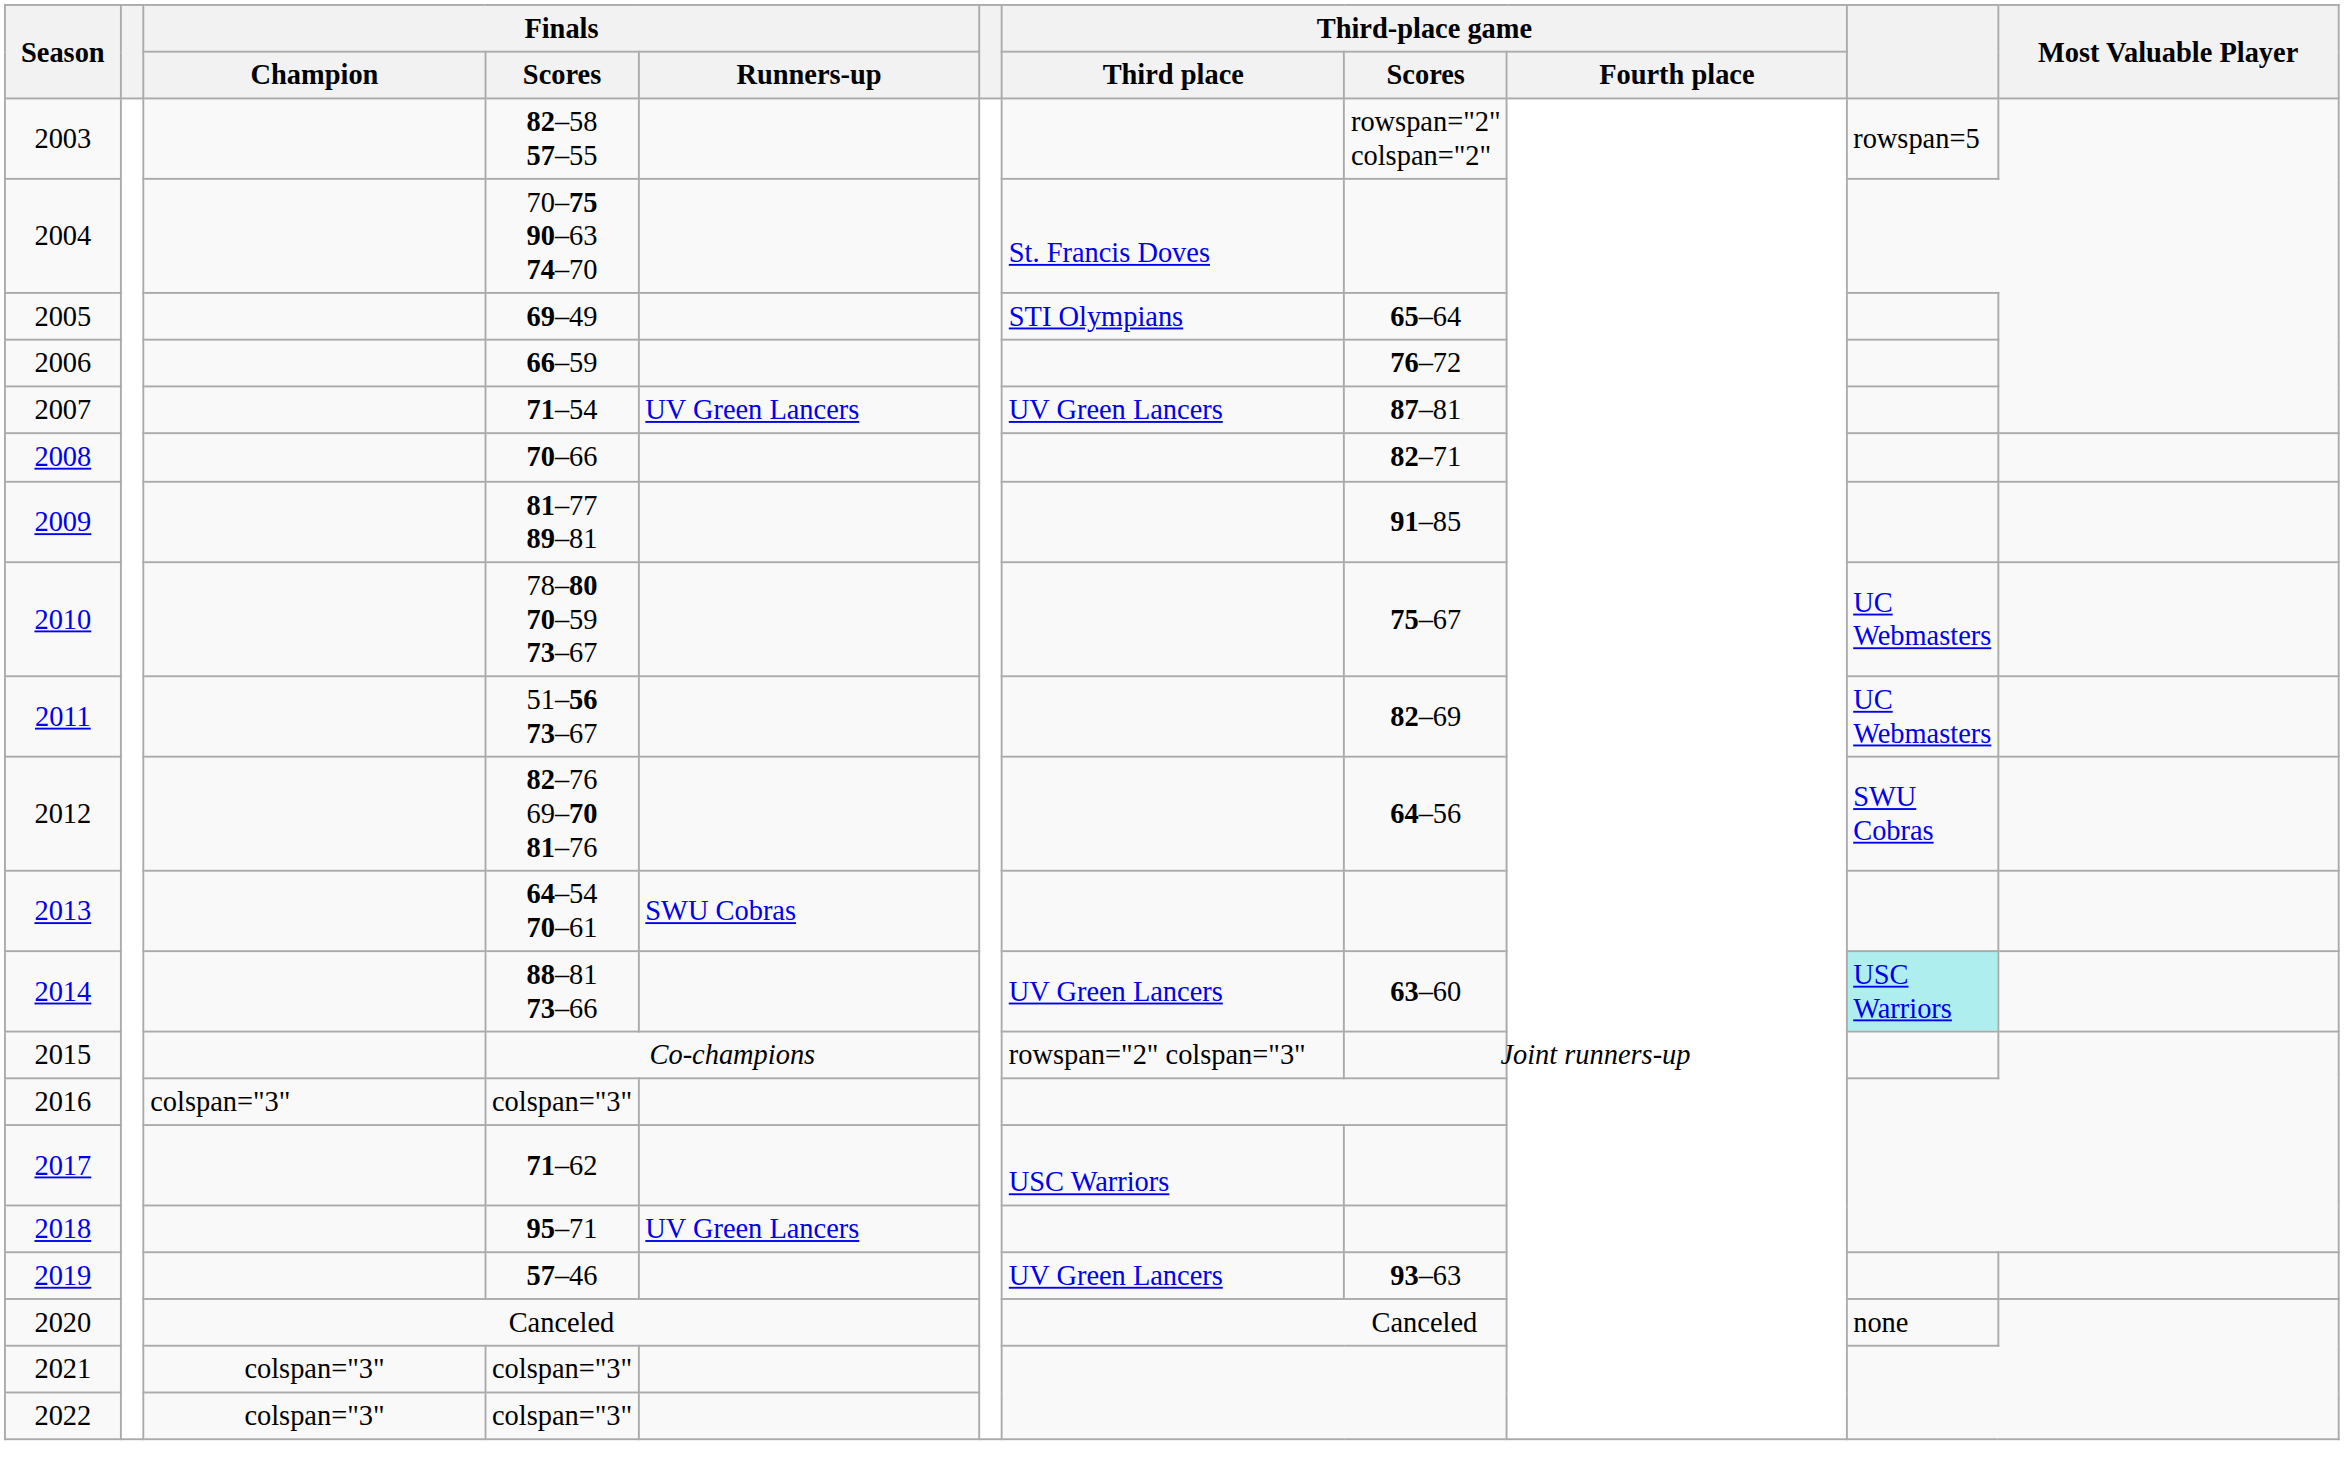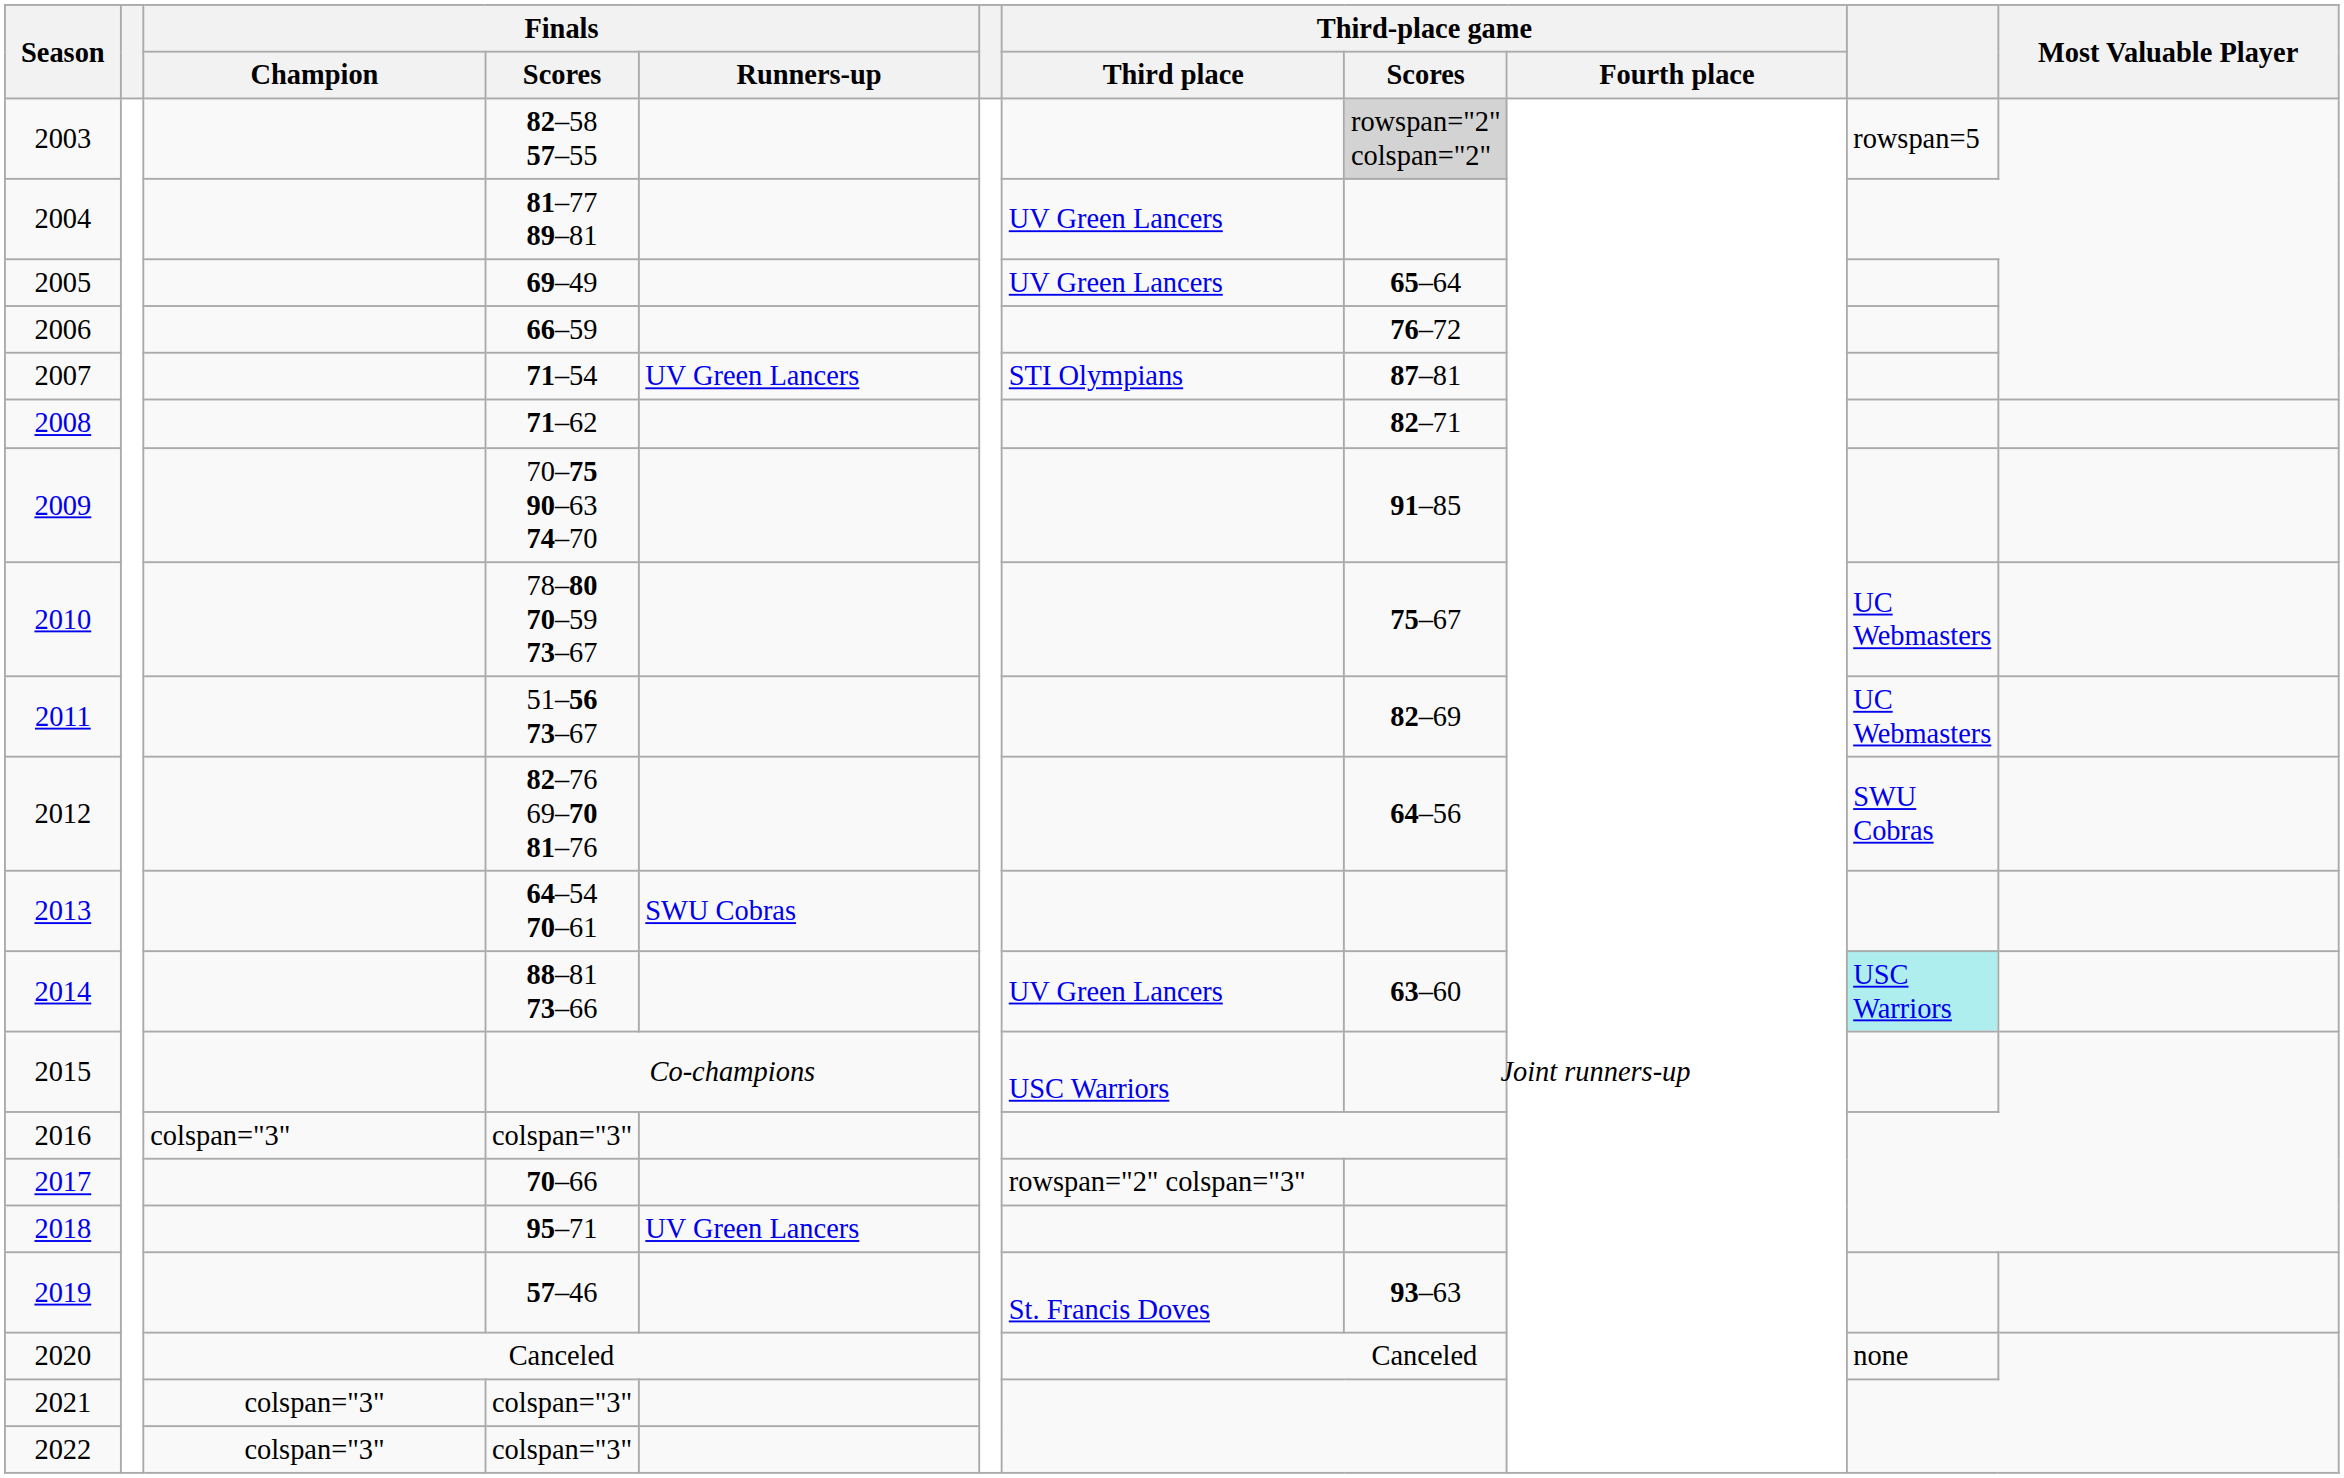(1426, 138) no background -> (1426, 138) lightgrey background
(562, 236) 70–75 90–63 74–70 -> (562, 219) 81–77 89–81
(1109, 252) St. Francis Doves -> (1116, 219) UV Green Lancers
(1096, 316) STI Olympians -> (1116, 282) UV Green Lancers
(1116, 410) UV Green Lancers -> (1096, 376) STI Olympians
(562, 457) 70–66 -> (562, 423) 71–62
(562, 520) 81–77 89–81 -> (562, 504) 70–75 90–63 74–70
(1157, 1054) rowspan="2" colspan="3" -> (1089, 1088) USC Warriors
(562, 1165) 71–62 -> (562, 1181) 70–66
(1089, 1181) USC Warriors -> (1157, 1181) rowspan="2" colspan="3"
(1116, 1275) UV Green Lancers -> (1109, 1309) St. Francis Doves
